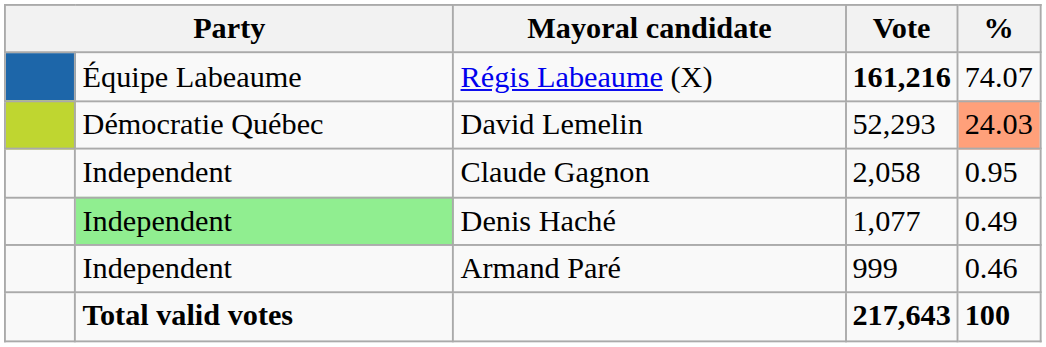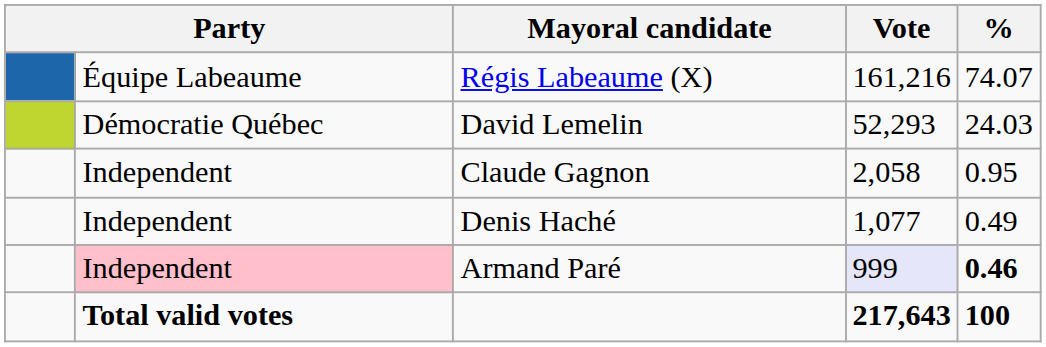(902, 76) bold -> (902, 76) normal
(999, 124) lightsalmon background -> (999, 124) no background
(157, 220) lightgreen background -> (157, 220) no background
(157, 268) no background -> (157, 268) pink background
(875, 268) no background -> (875, 268) lavender background
(991, 268) normal -> (991, 268) bold
